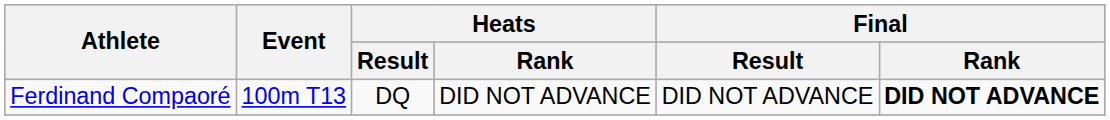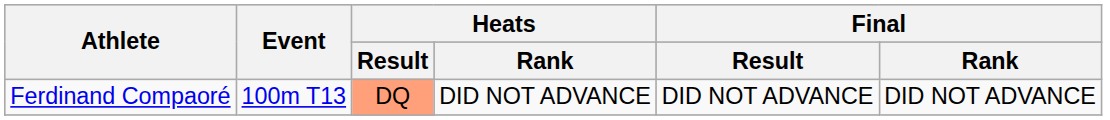(393, 97) no background -> (393, 97) lightsalmon background
(992, 97) bold -> (990, 97) normal
